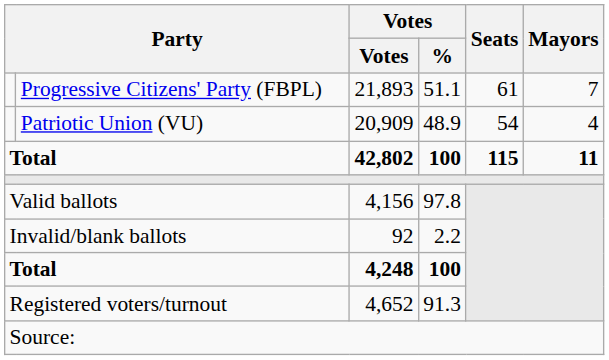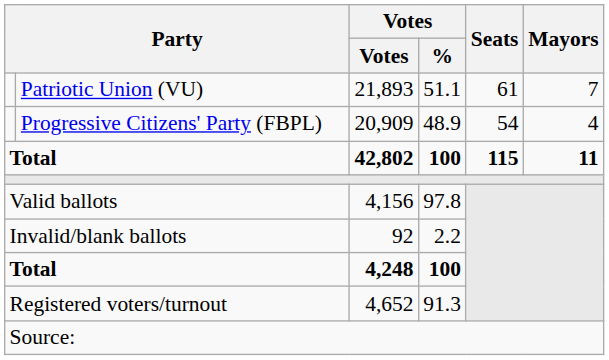(171, 89) Progressive Citizens' Party (FBPL) -> (112, 89) Patriotic Union (VU)
(112, 123) Patriotic Union (VU) -> (171, 123) Progressive Citizens' Party (FBPL)
